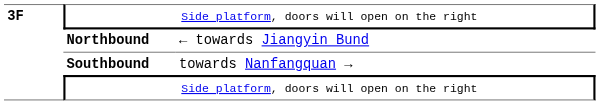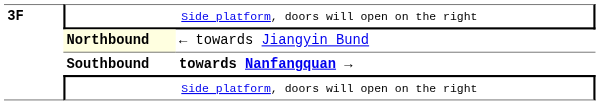(108, 41) no background -> (108, 41) lightyellow background
(266, 64) normal -> (266, 64) bold
